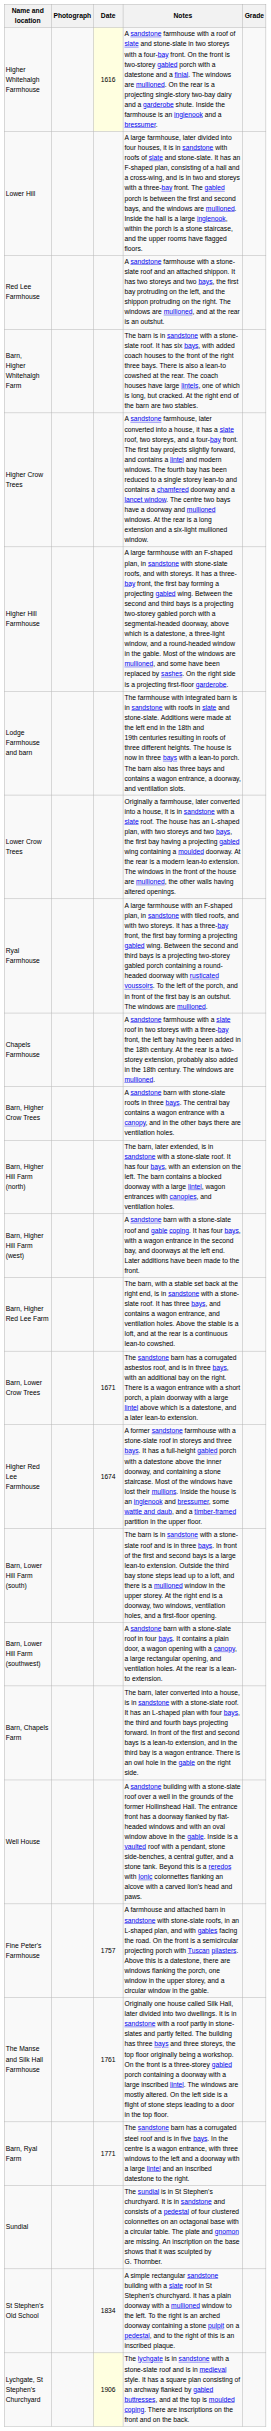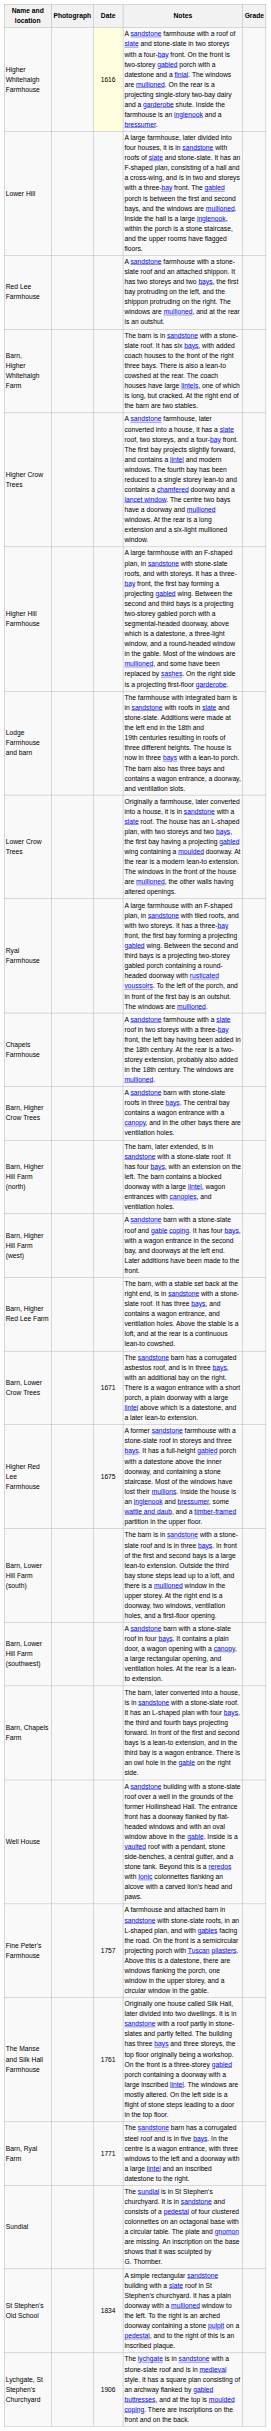(108, 1476) 1674 -> (108, 1476) 1675
(108, 2389) lightyellow background -> (108, 2389) no background
